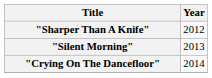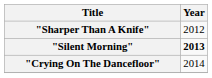(194, 47) normal -> (194, 47) bold
